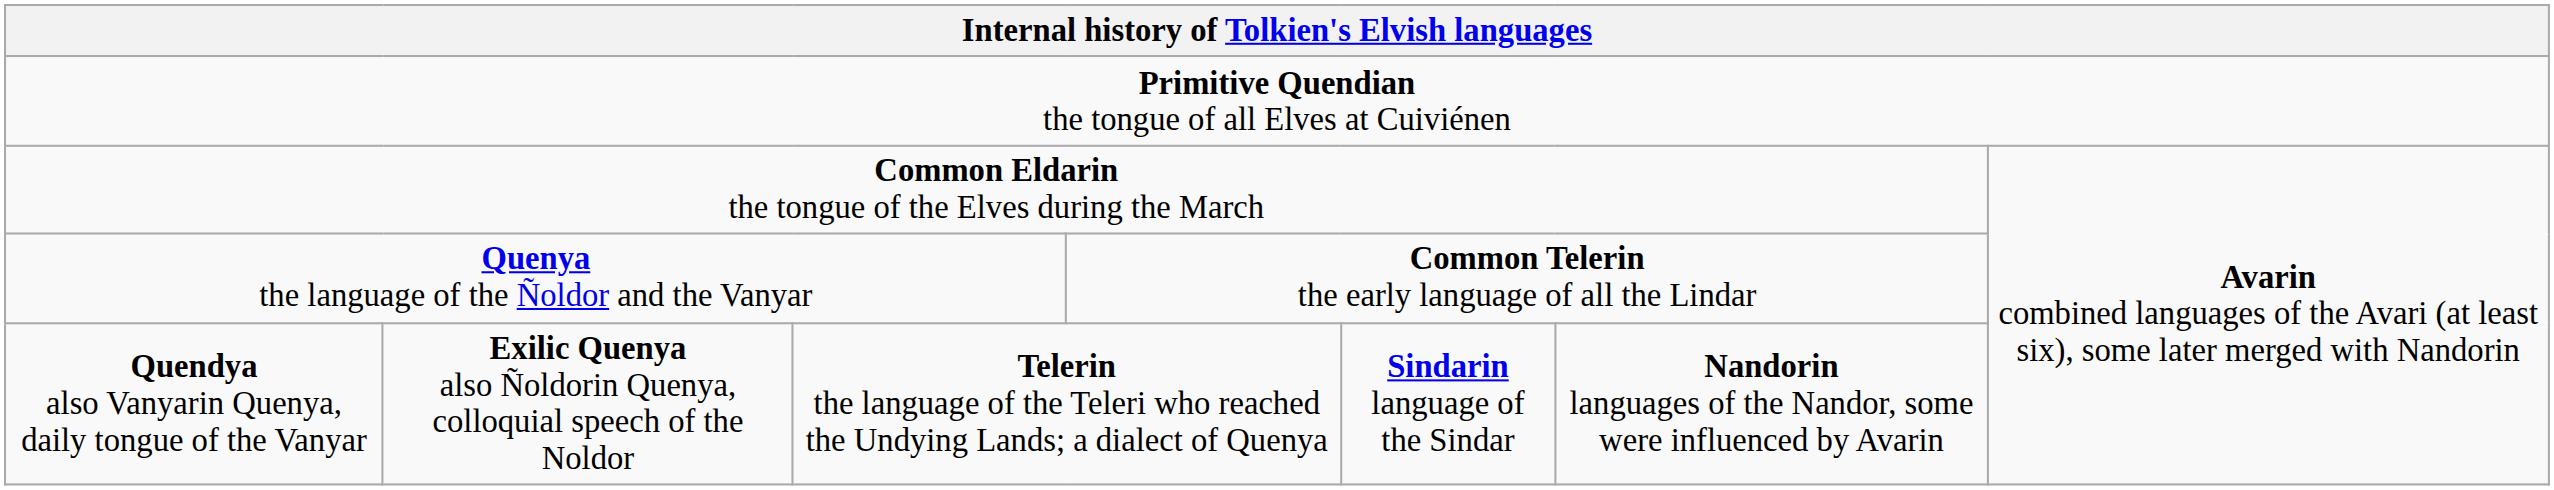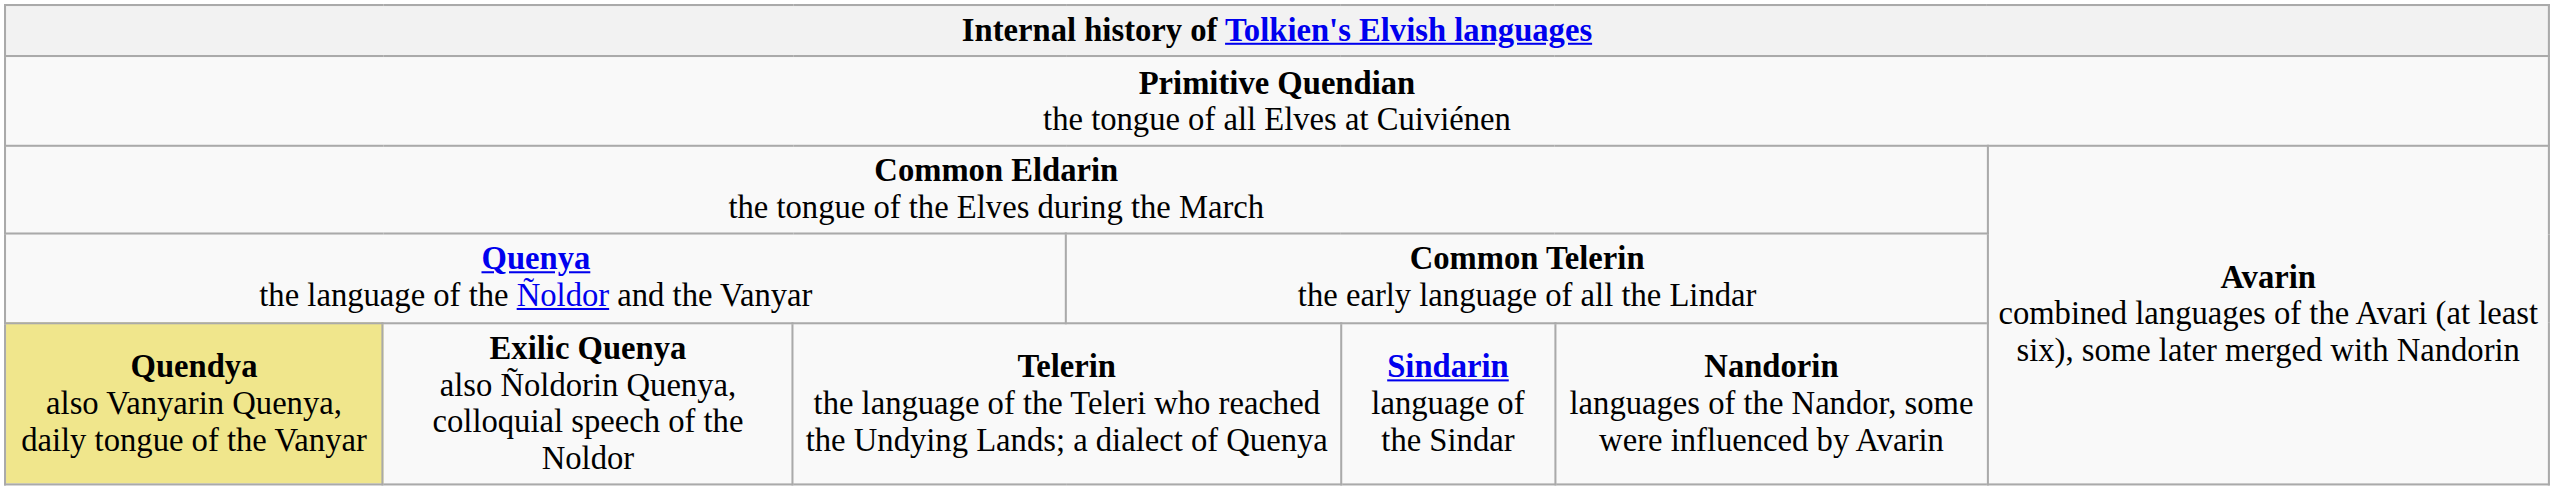(194, 402) no background -> (194, 402) khaki background
